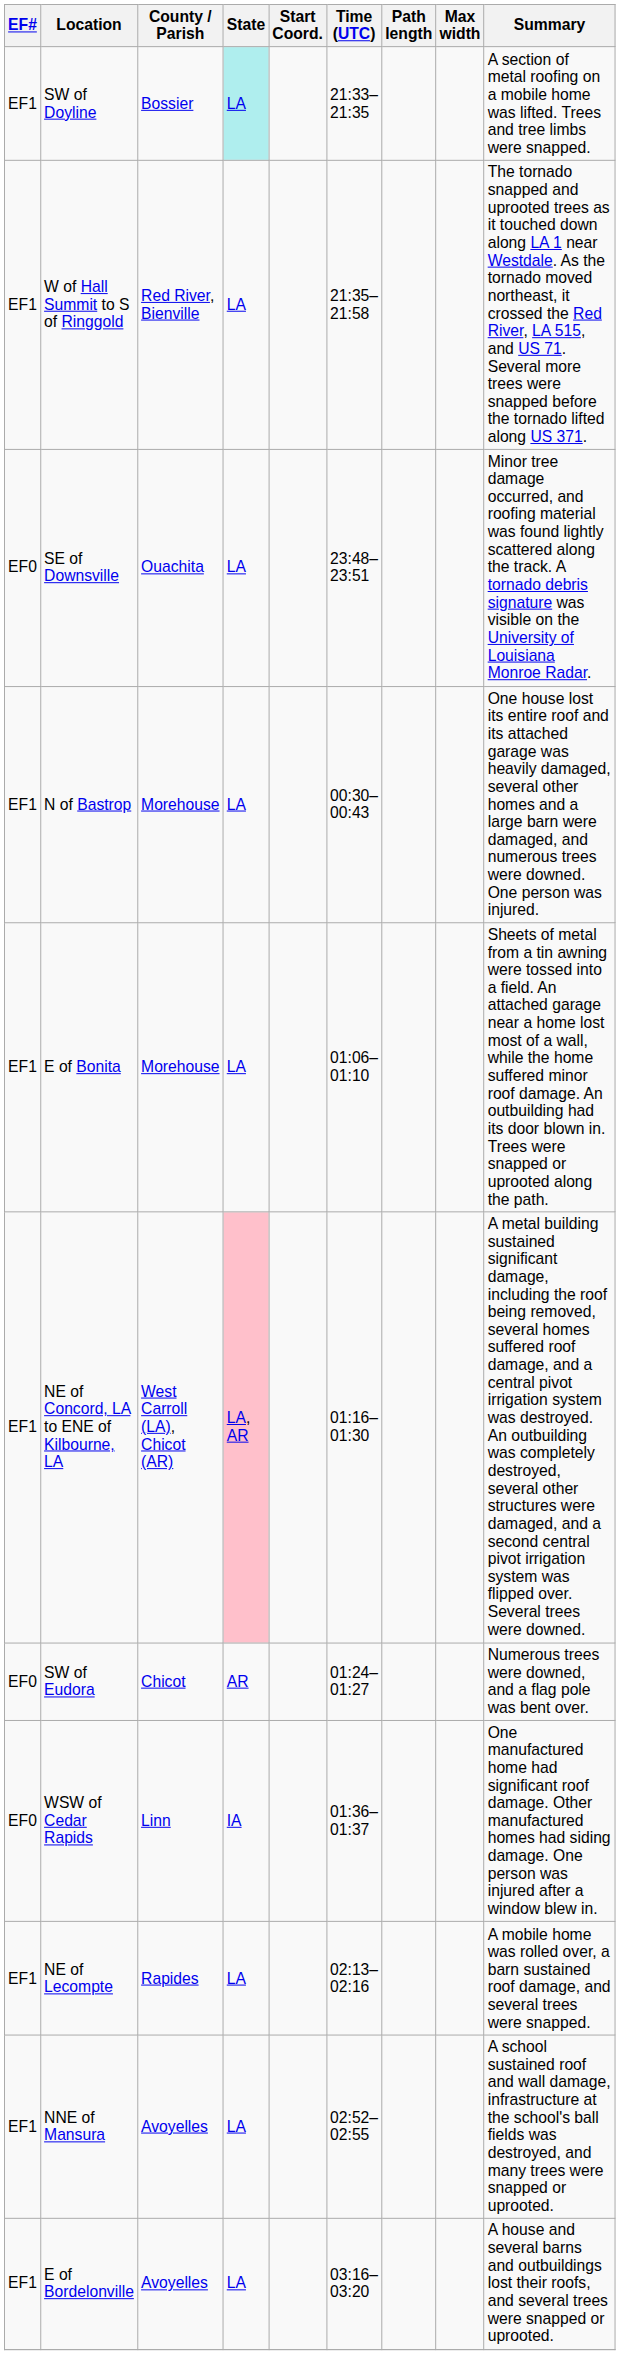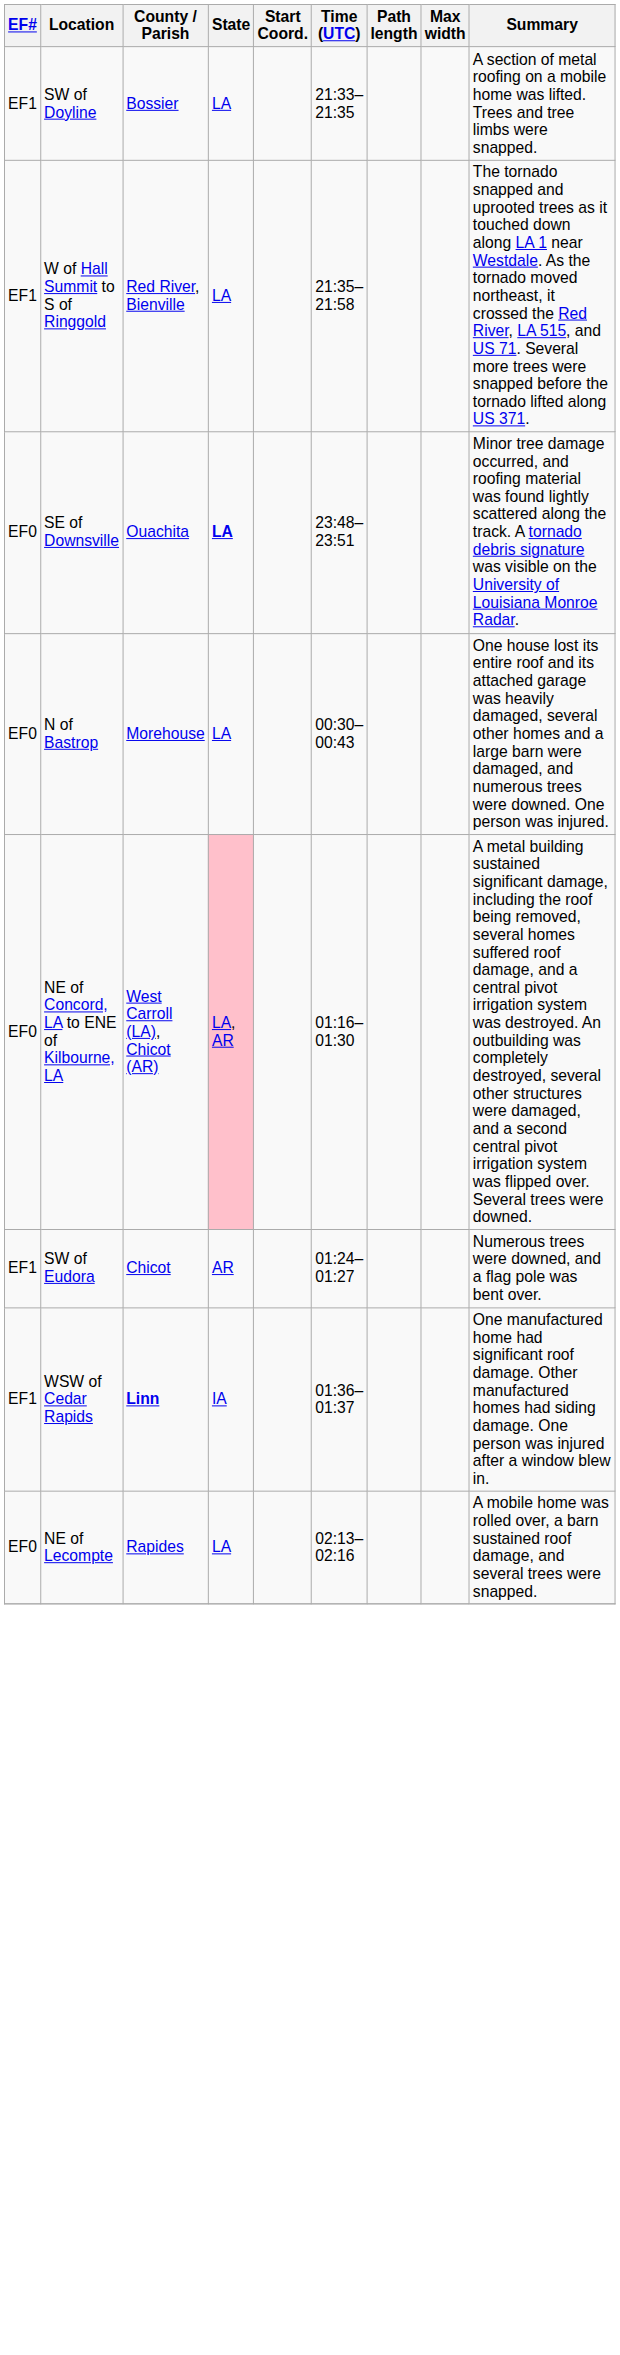(236, 103) paleturquoise background -> (222, 103) no background
(236, 567) normal -> (222, 532) bold
(22, 804) EF1 -> (22, 733) EF0
- row: (82, 1067)
(22, 1427) EF1 -> (22, 1032) EF0
(22, 1681) EF0 -> (22, 1268) EF1
(22, 1821) EF0 -> (22, 1399) EF1
(156, 1821) normal -> (143, 1399) bold
(22, 1978) EF1 -> (22, 1547) EF0
- row: (75, 2126)
- row: (89, 2283)
